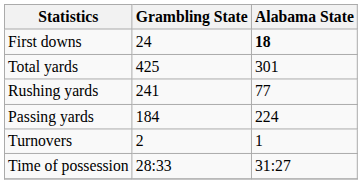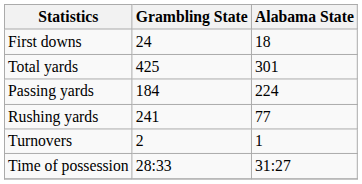(263, 41) bold -> (263, 41) normal
rows swapped: (53, 91) <-> (51, 116)
